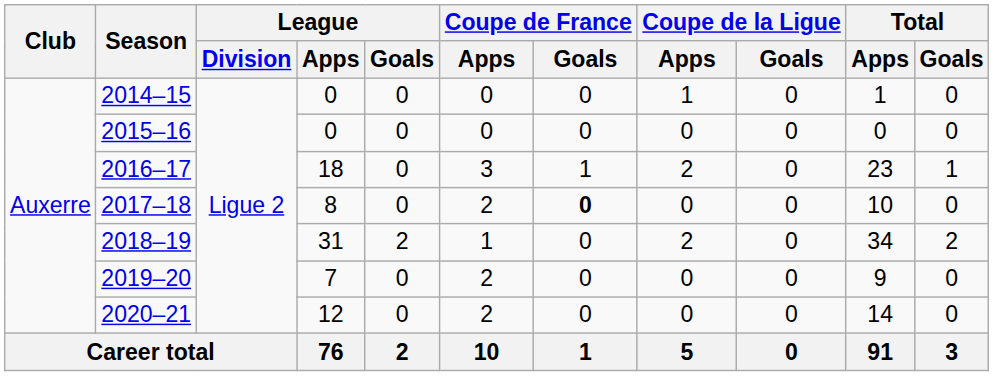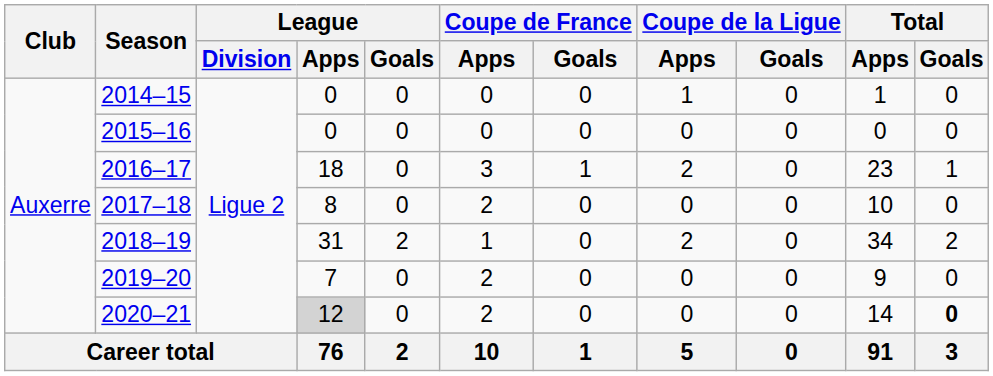(585, 205) bold -> (585, 205) normal
(331, 315) no background -> (331, 315) lightgrey background
(952, 315) normal -> (952, 315) bold
